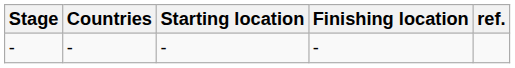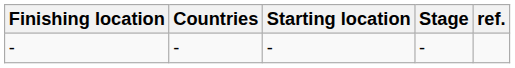columns swapped: (34, 18) <-> (391, 18)
